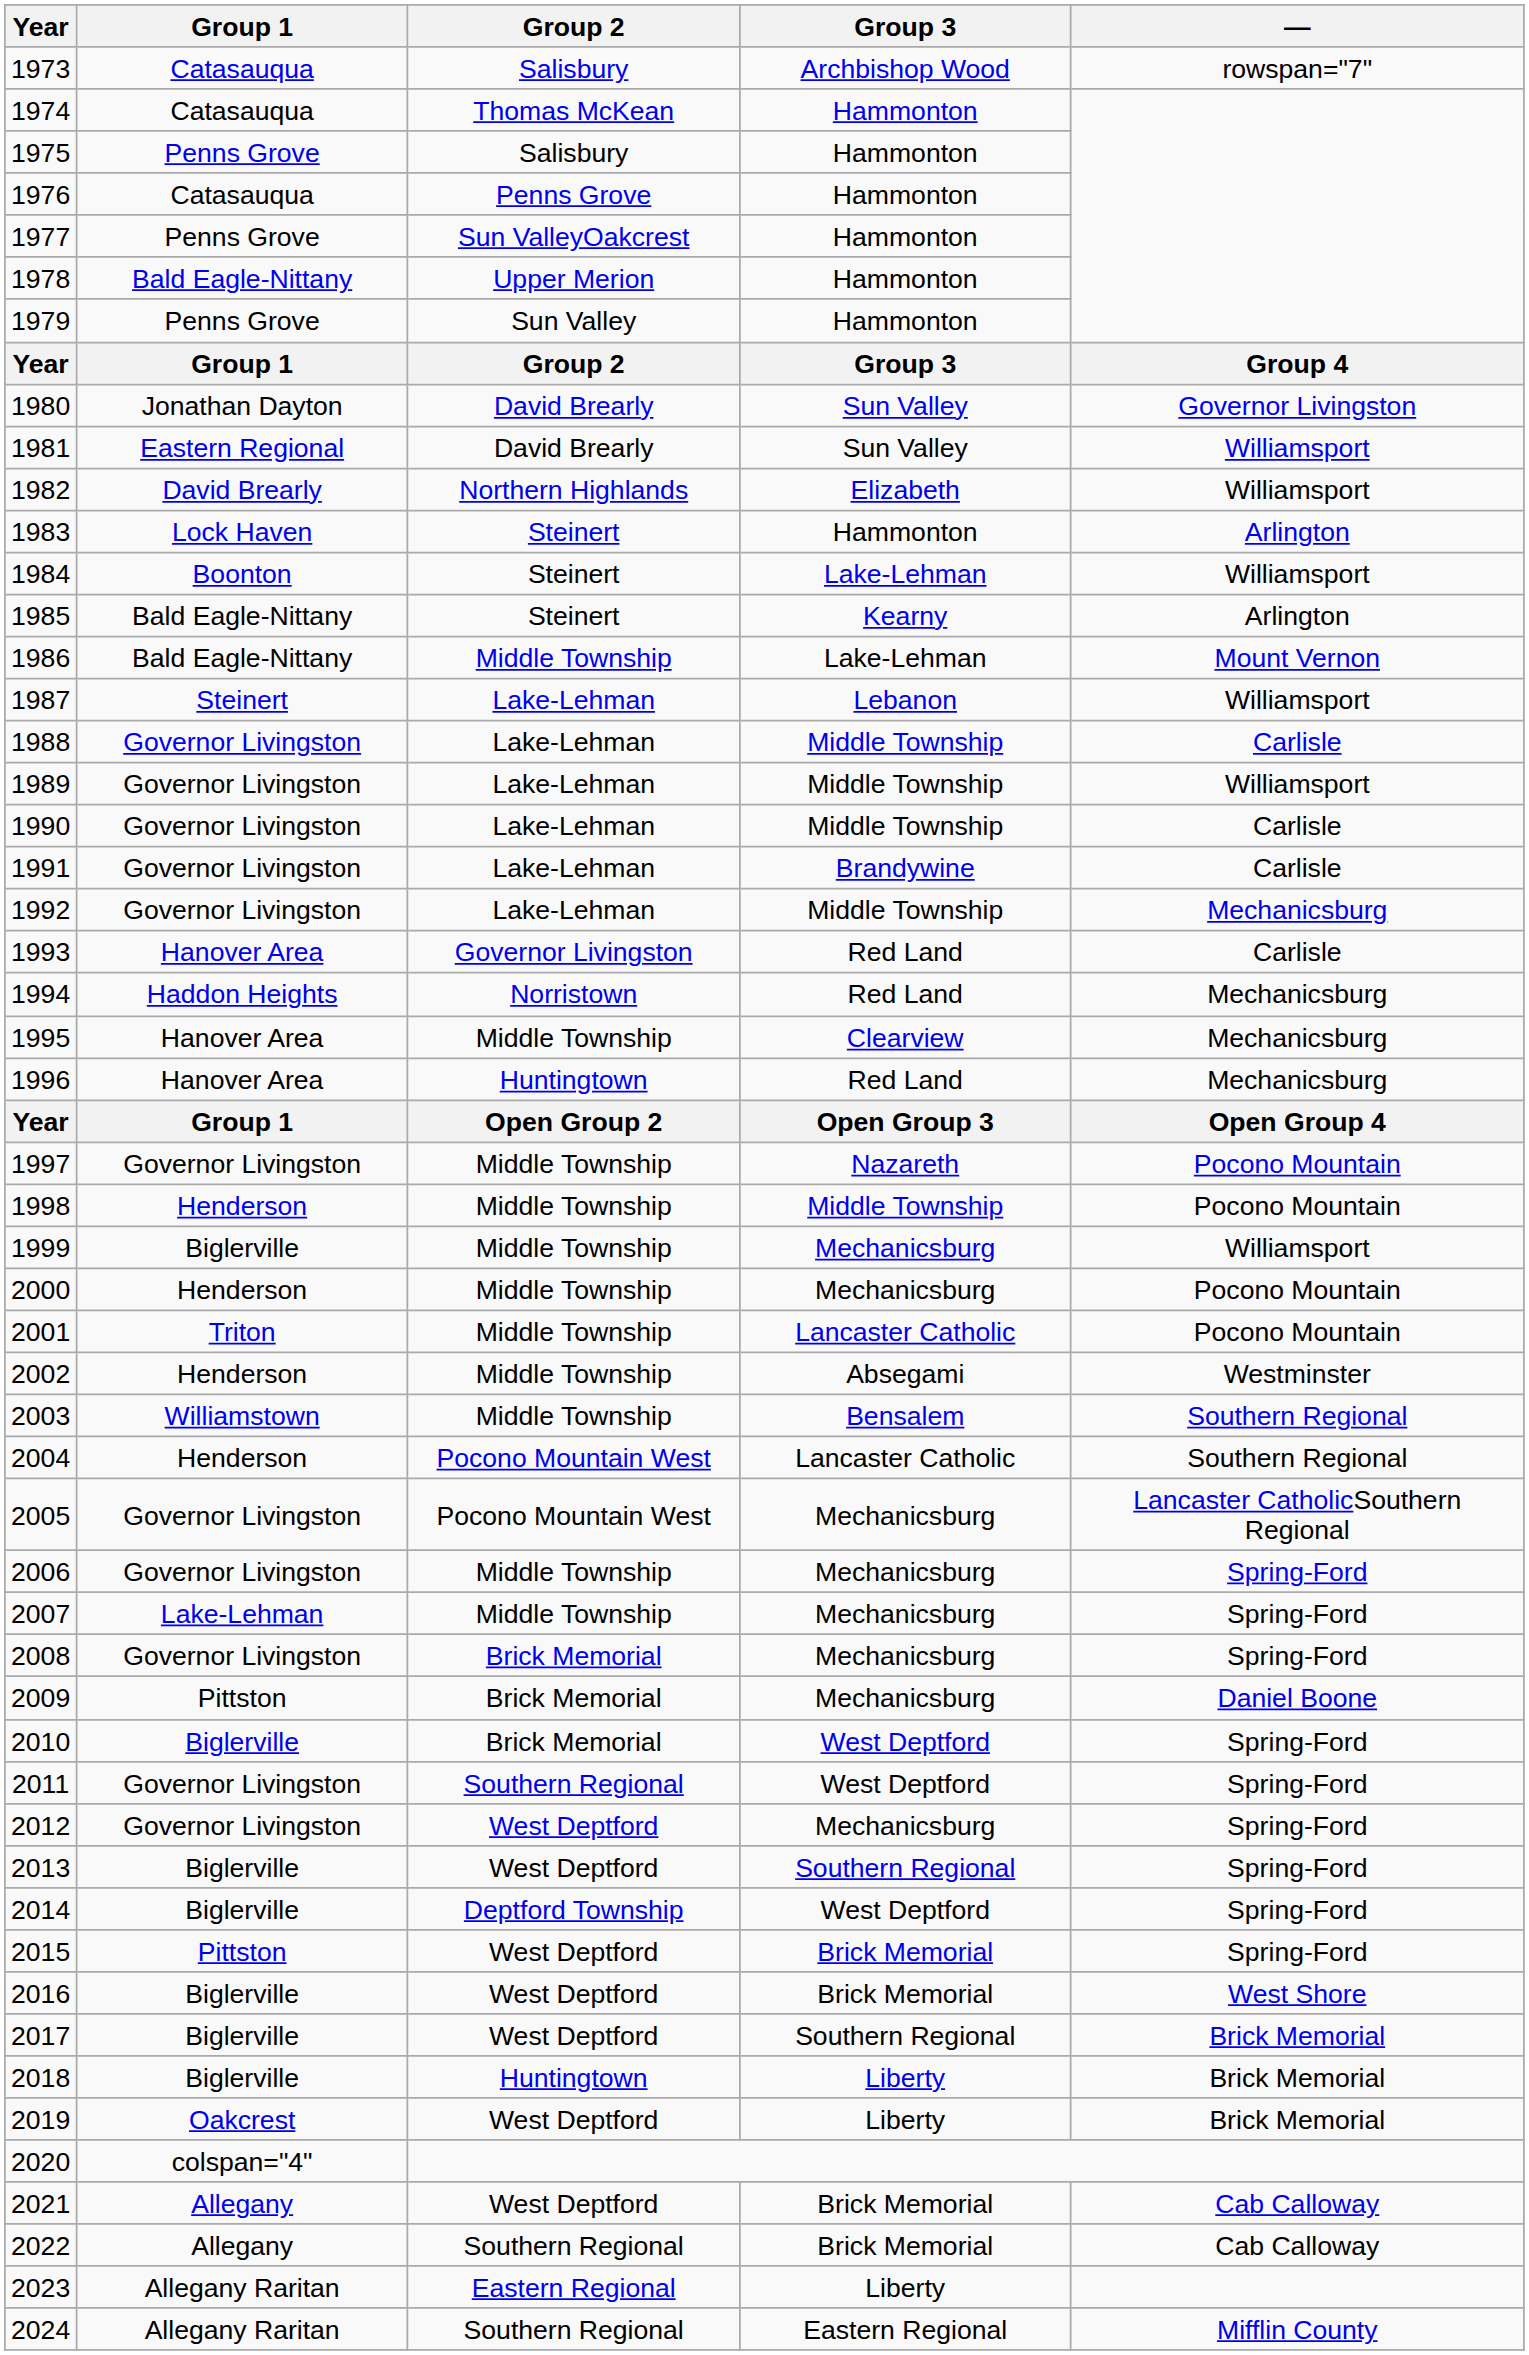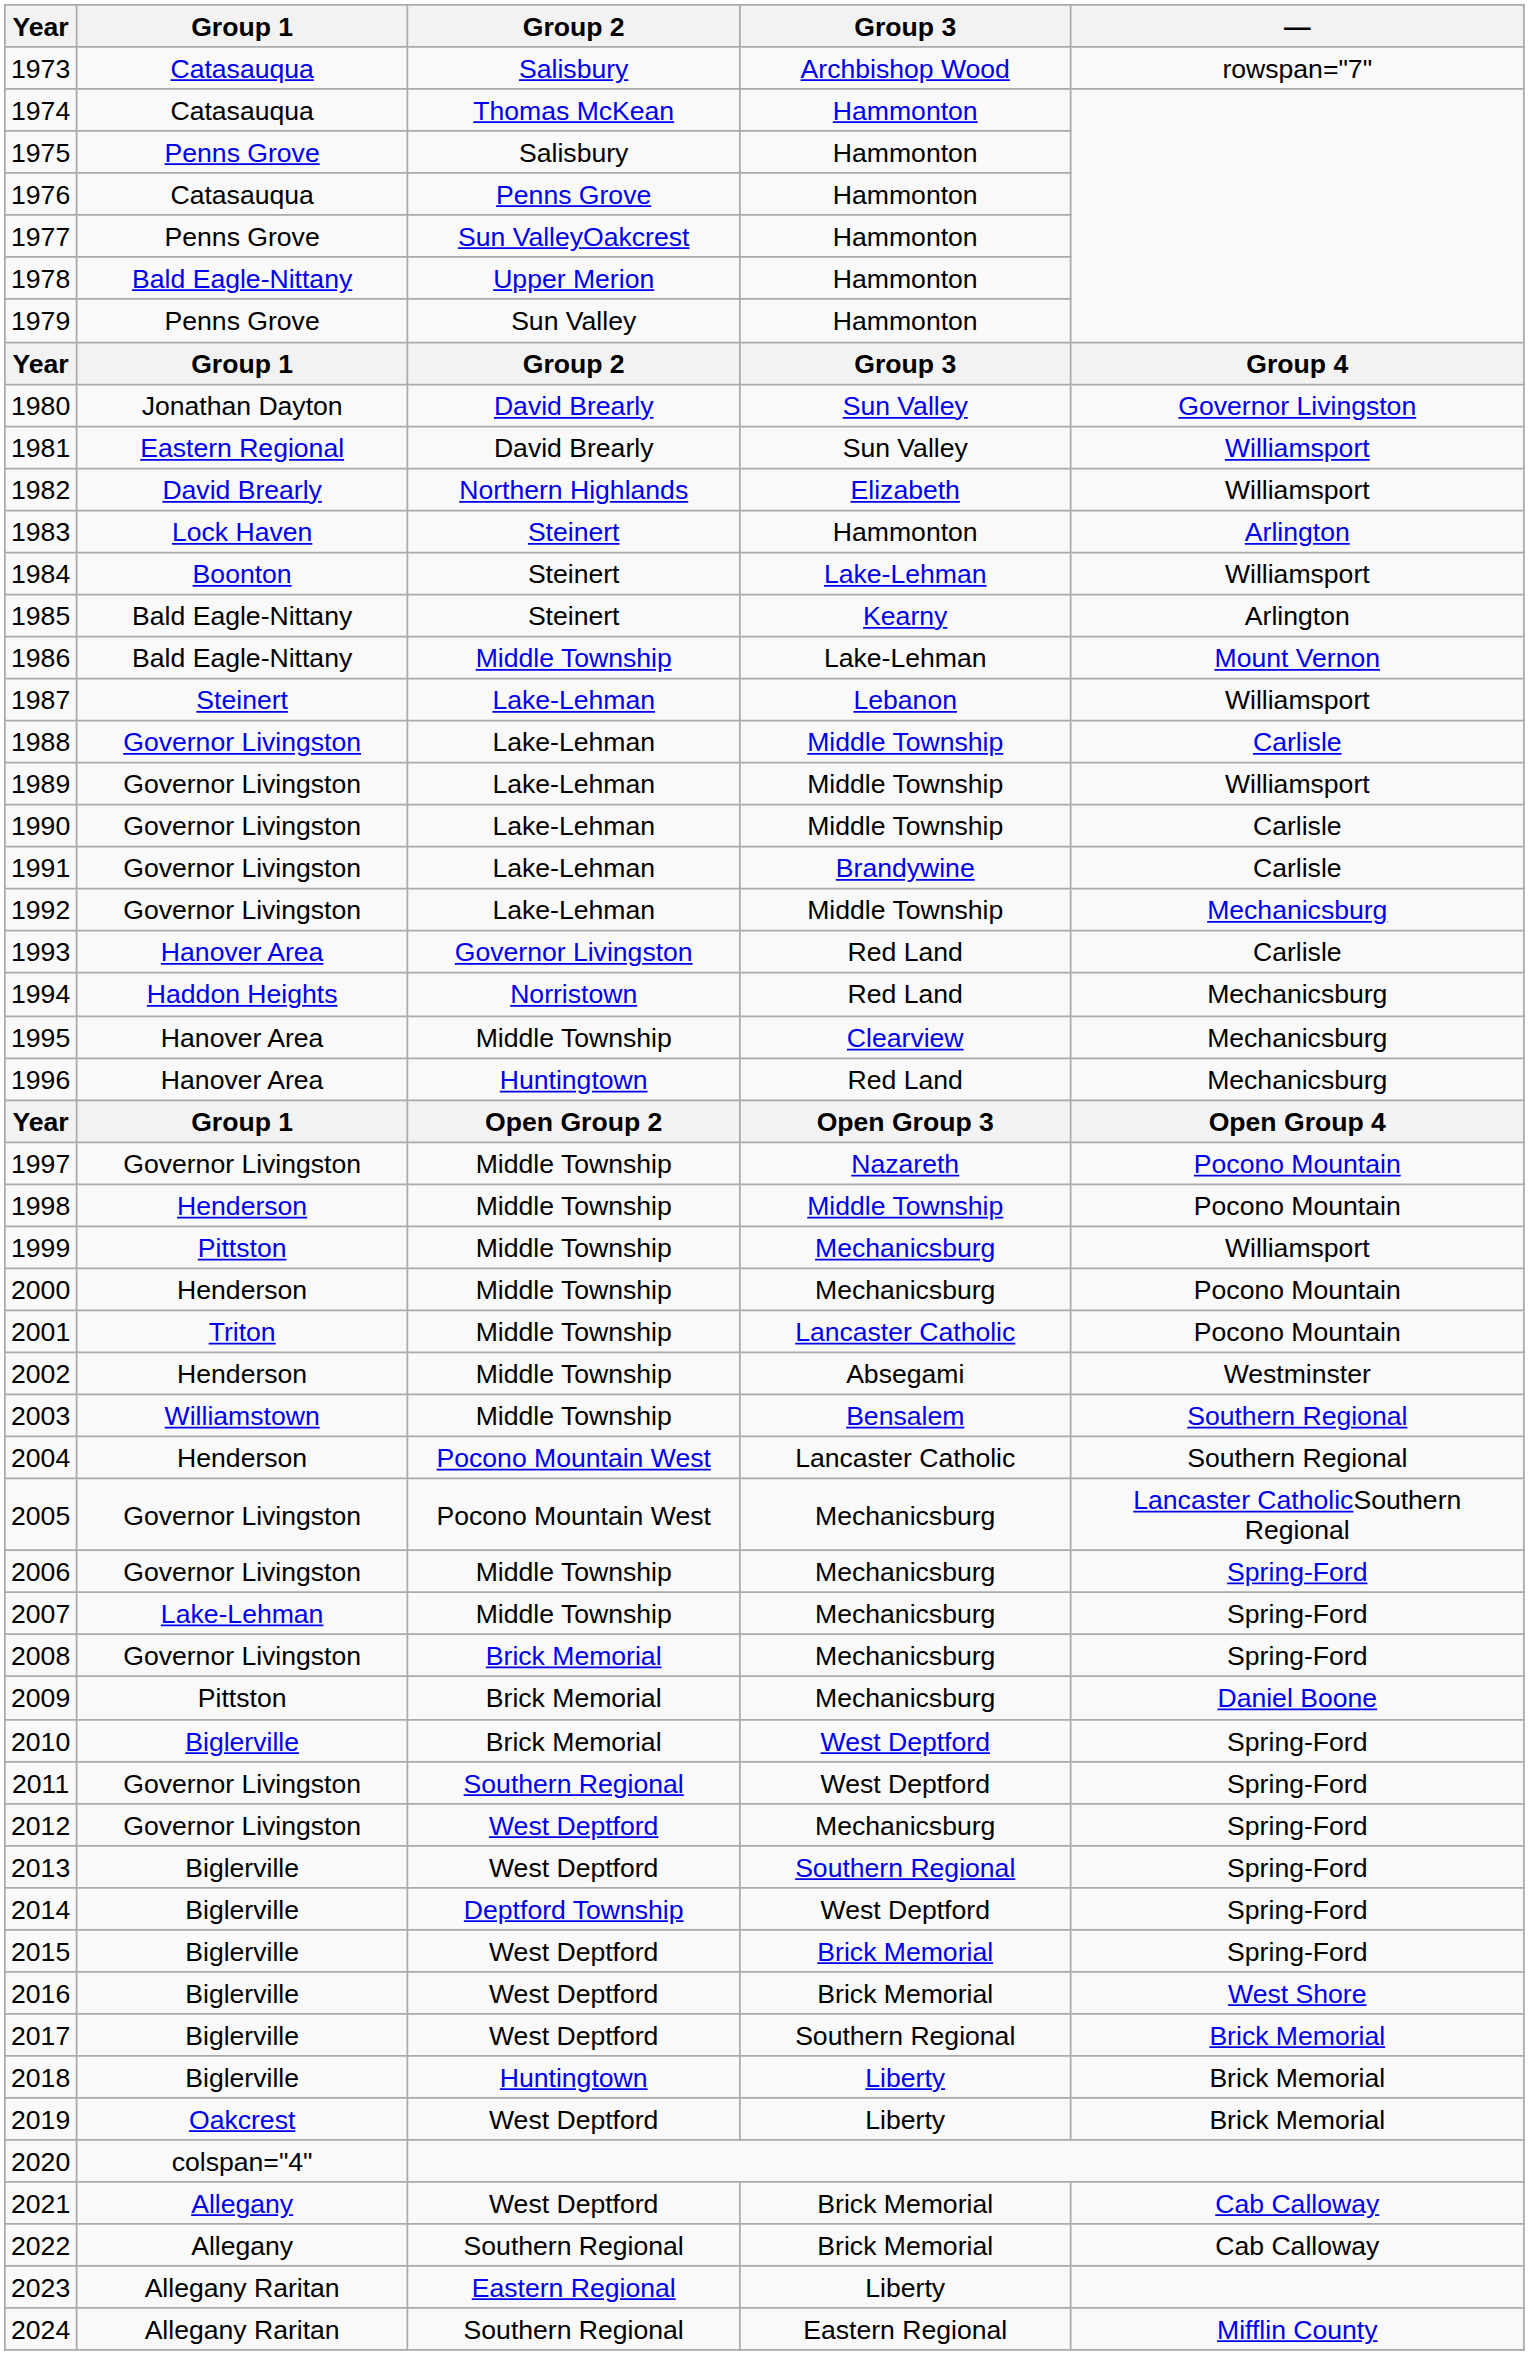(242, 1247) Biglerville -> (242, 1247) Pittston
(242, 1951) Pittston -> (242, 1951) Biglerville
